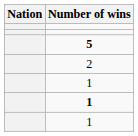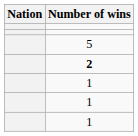(89, 44) bold -> (89, 44) normal
(89, 63) normal -> (89, 63) bold
(89, 102) bold -> (89, 102) normal
